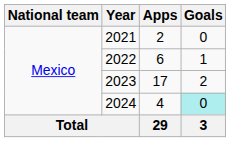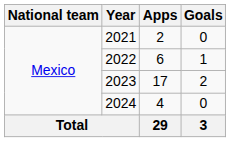(203, 103) paleturquoise background -> (203, 103) no background
